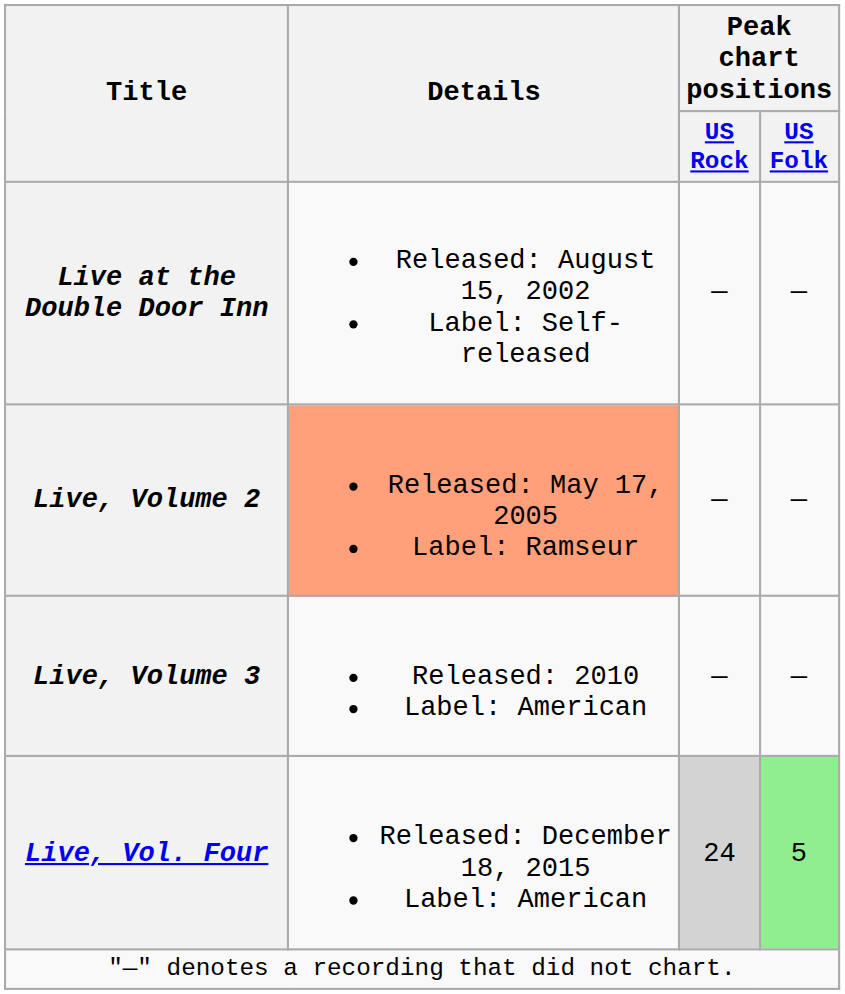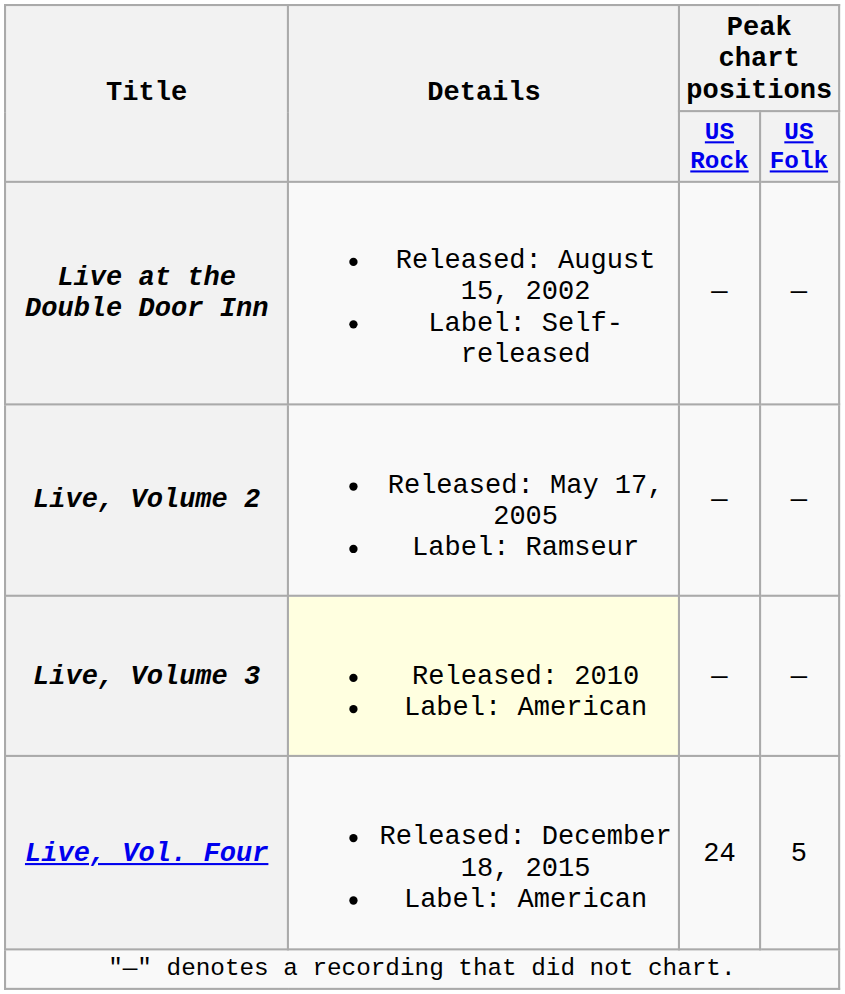(484, 516) lightsalmon background -> (484, 516) no background
(484, 692) no background -> (484, 692) lightyellow background
(719, 853) lightgrey background -> (719, 853) no background
(799, 853) lightgreen background -> (799, 853) no background
